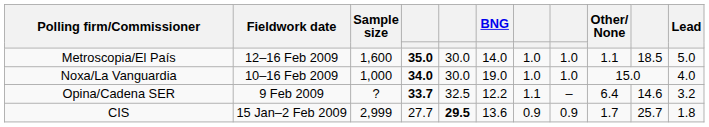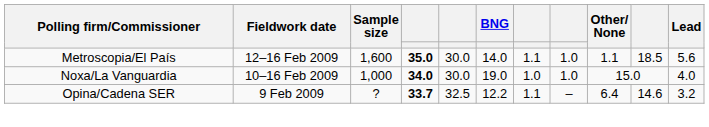(532, 57) 1.0 -> (532, 57) 1.1
(686, 57) 5.0 -> (686, 57) 5.6
- row: (119, 113)
